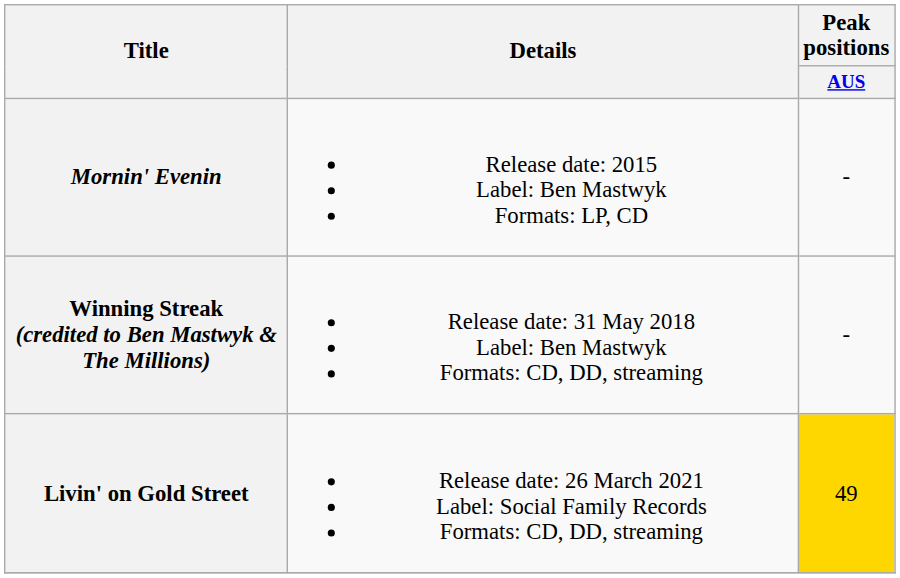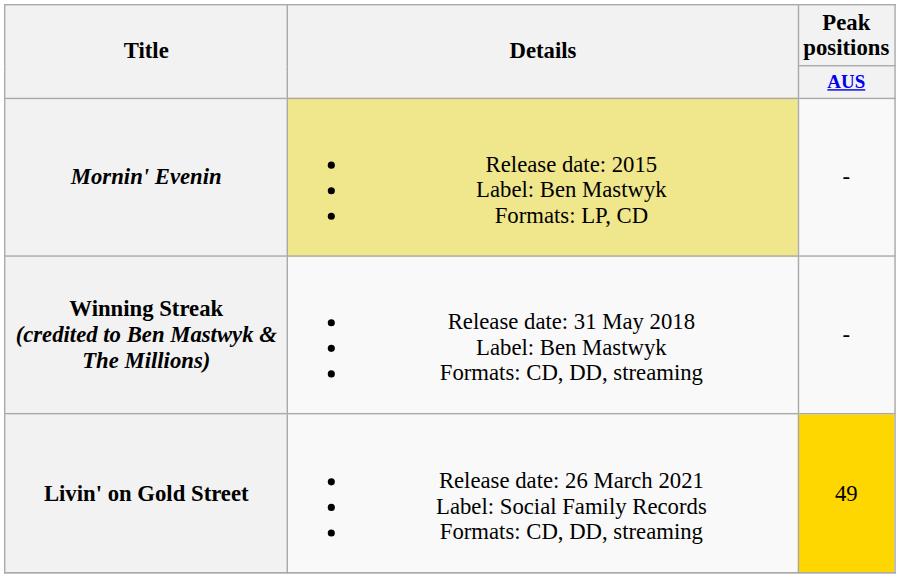(543, 190) no background -> (543, 190) khaki background
